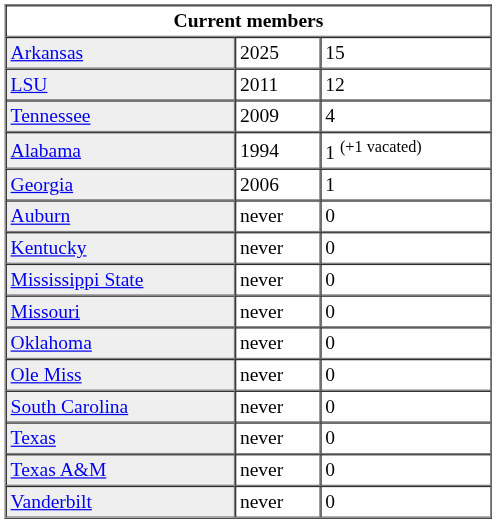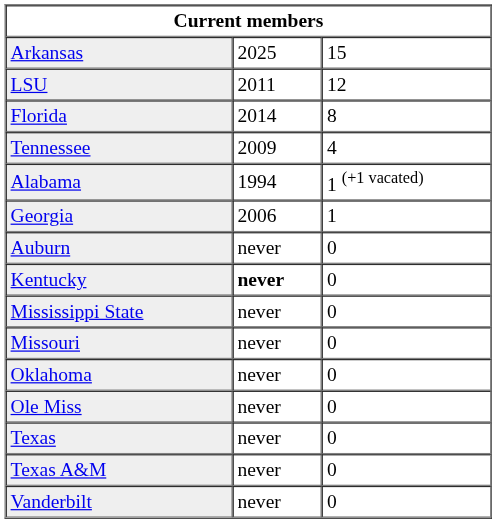+ row: (39, 116)
(262, 248) normal -> (261, 280) bold
- row: (69, 406)
